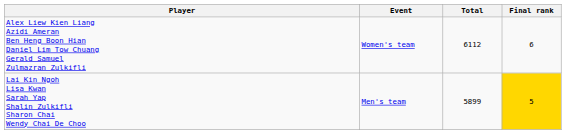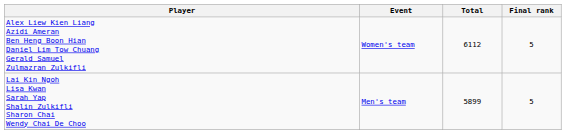(531, 45) 6 -> (531, 45) 5
(531, 101) gold background -> (531, 101) no background
